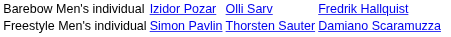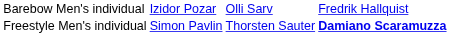(380, 26) normal -> (382, 26) bold
